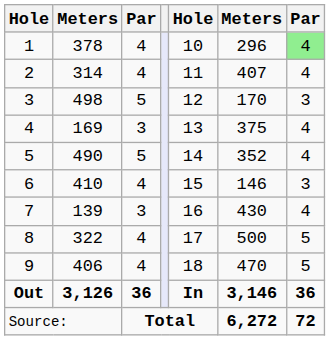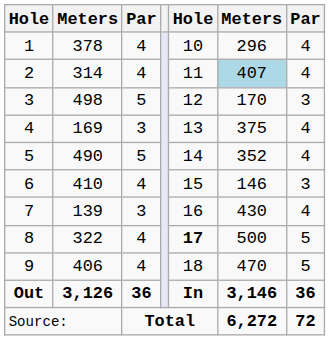(305, 46) lightgreen background -> (305, 46) no background
(252, 74) no background -> (252, 74) lightblue background
(193, 239) normal -> (193, 239) bold
